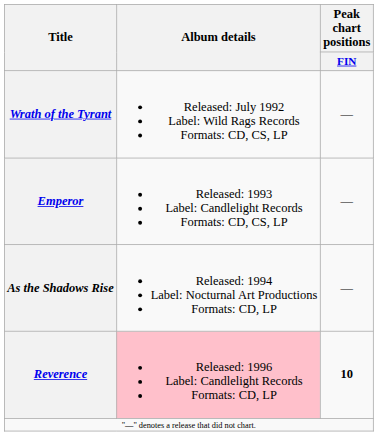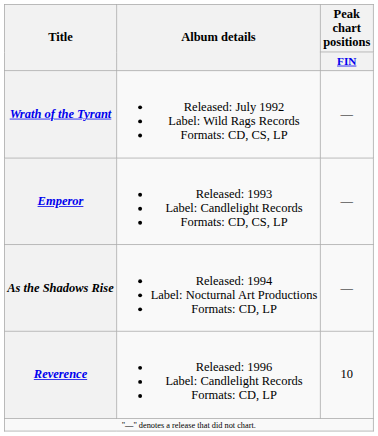(218, 382) pink background -> (218, 382) no background
(347, 374) bold -> (347, 374) normal
